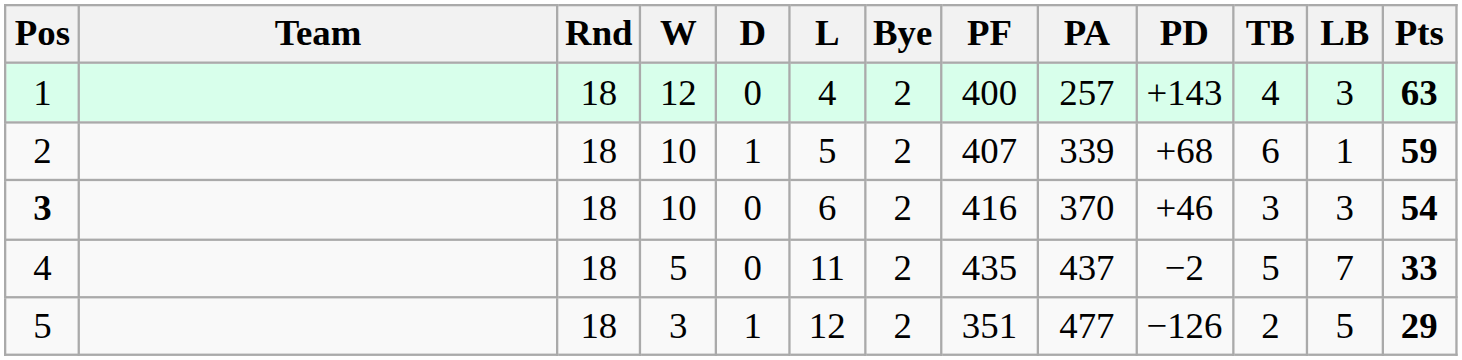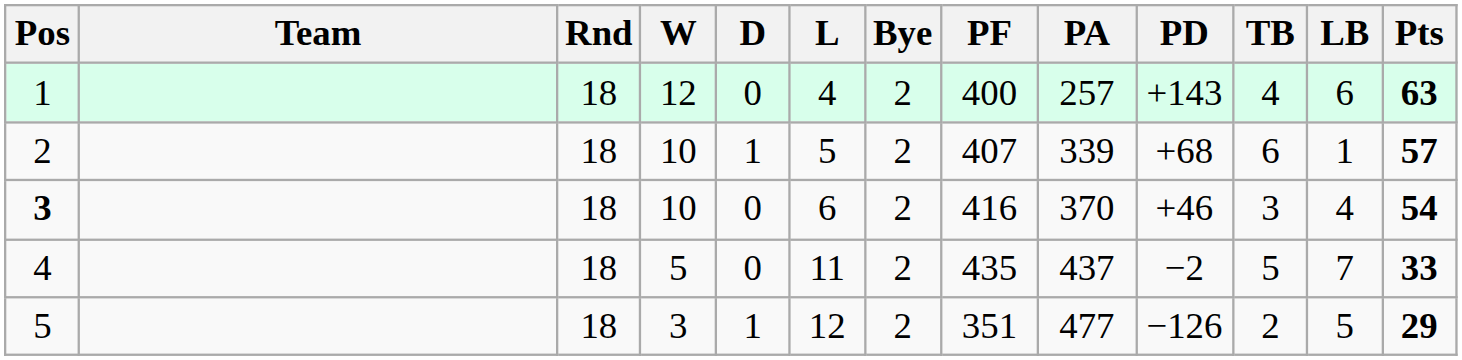(1345, 92) 3 -> (1345, 92) 6
(1419, 150) 59 -> (1419, 150) 57
(1345, 208) 3 -> (1345, 208) 4
